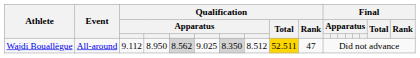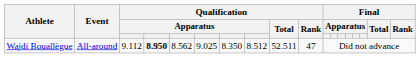(157, 46) normal -> (157, 46) bold
(182, 46) lightgrey background -> (182, 46) no background
(232, 46) lightgrey background -> (232, 46) no background
(284, 46) gold background -> (284, 46) no background
